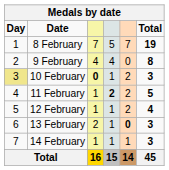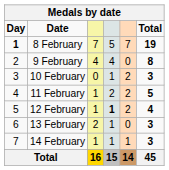(16, 45) normal -> (16, 45) bold
(16, 77) khaki background -> (16, 77) no background
(96, 77) bold -> (96, 77) normal
(112, 93) bold -> (112, 93) normal
(112, 109) normal -> (112, 109) bold
(128, 125) bold -> (128, 125) normal
